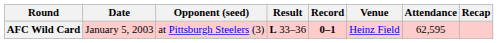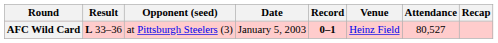columns swapped: (119, 13) <-> (288, 13)
(431, 30) 62,595 -> (431, 30) 80,527
